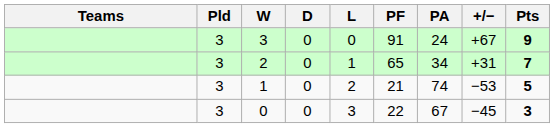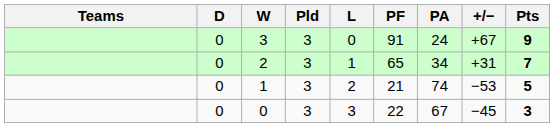columns swapped: (219, 16) <-> (307, 16)
